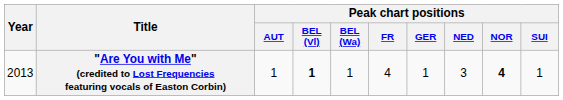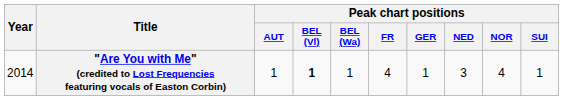(20, 72) 2013 -> (20, 72) 2014
(502, 72) bold -> (502, 72) normal
